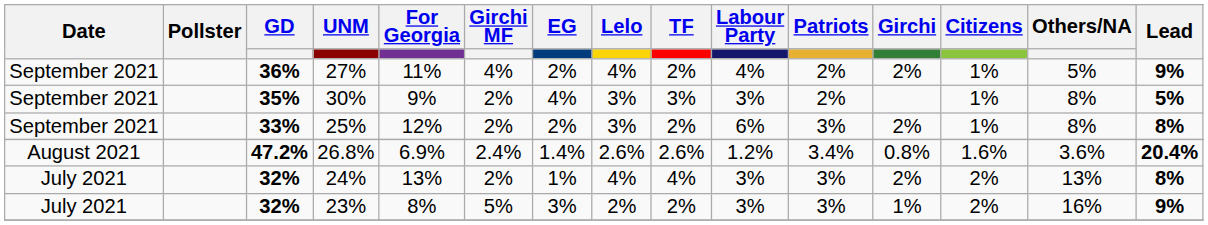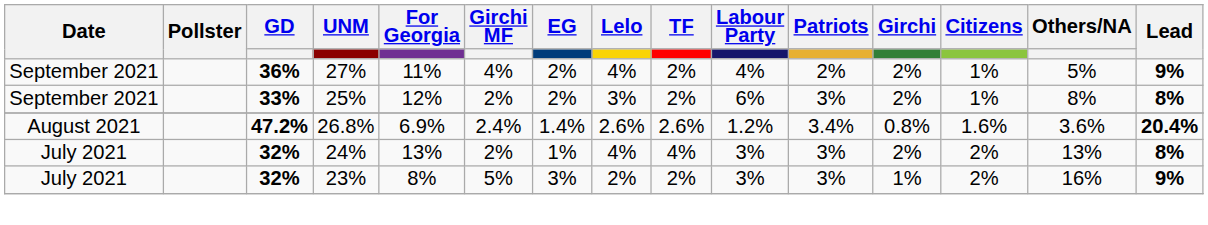- row: (346, 98)
